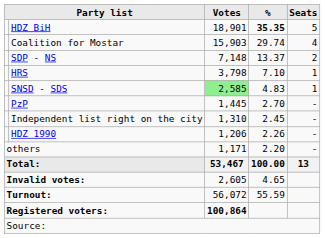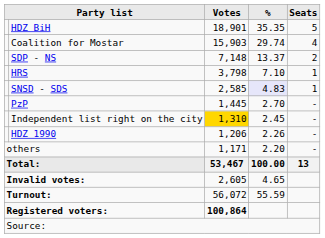(271, 27) bold -> (271, 27) normal
(232, 88) lightgreen background -> (232, 88) no background
(274, 88) no background -> (274, 88) lavender background
(232, 119) no background -> (232, 119) gold background
